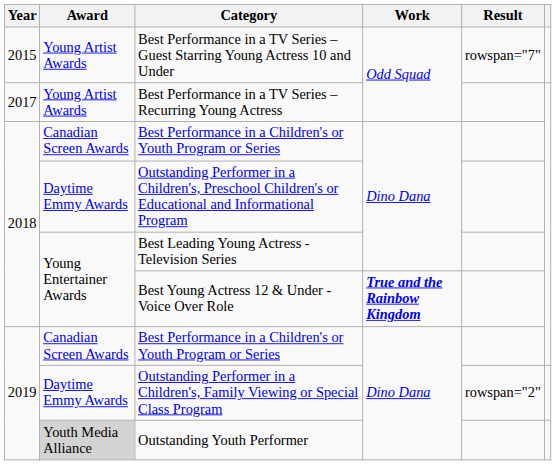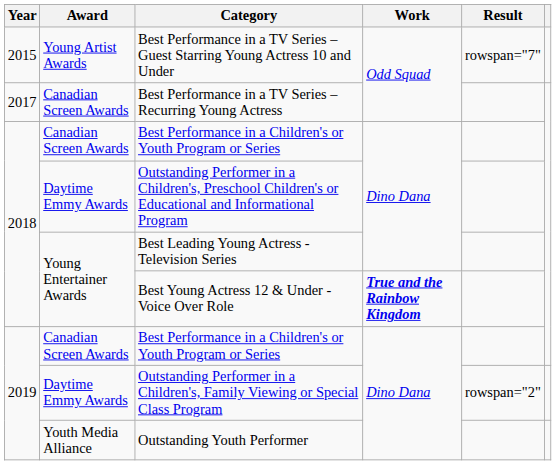(80, 102) Young Artist Awards -> (86, 102) Canadian Screen Awards
(81, 440) lightgrey background -> (81, 440) no background
